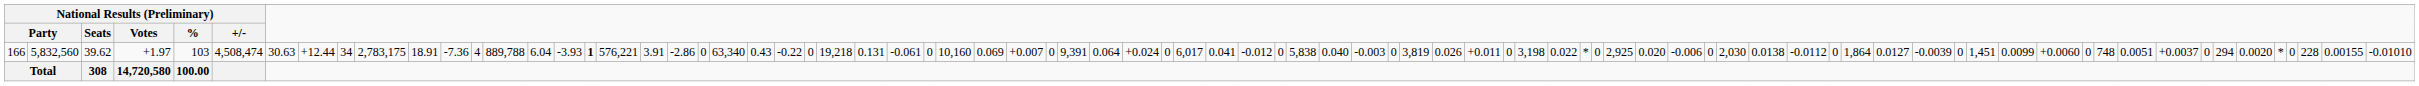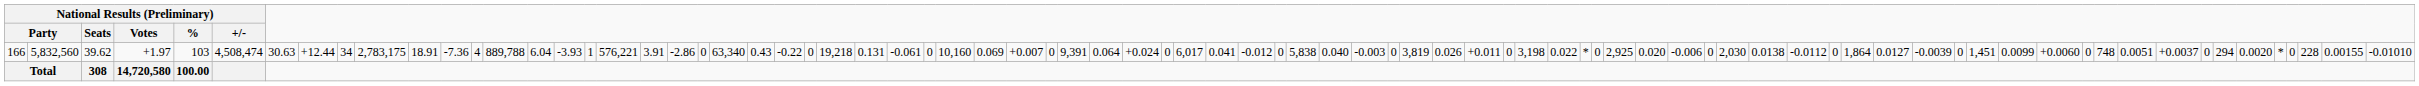(590, 52) bold -> (590, 52) normal
